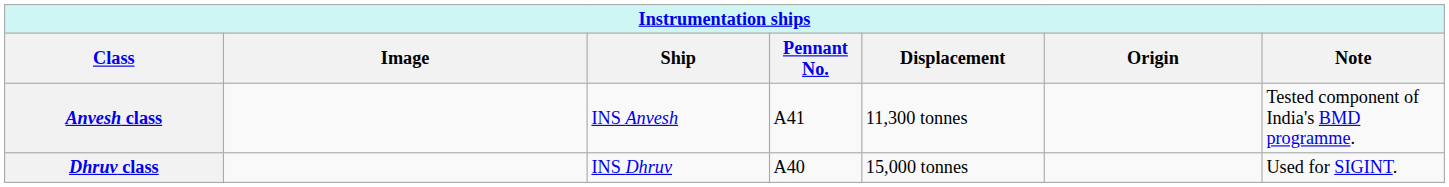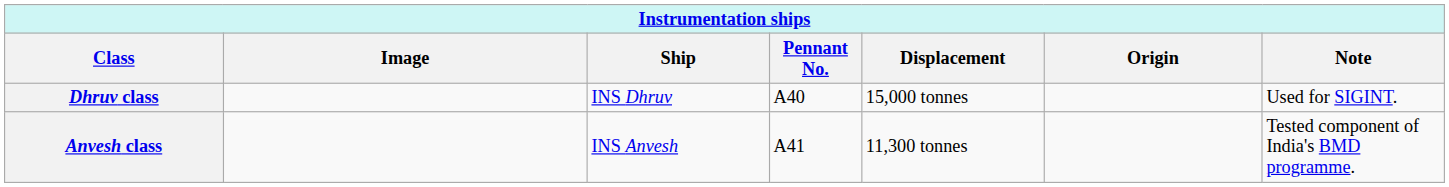rows swapped: (114, 117) <-> (114, 167)
